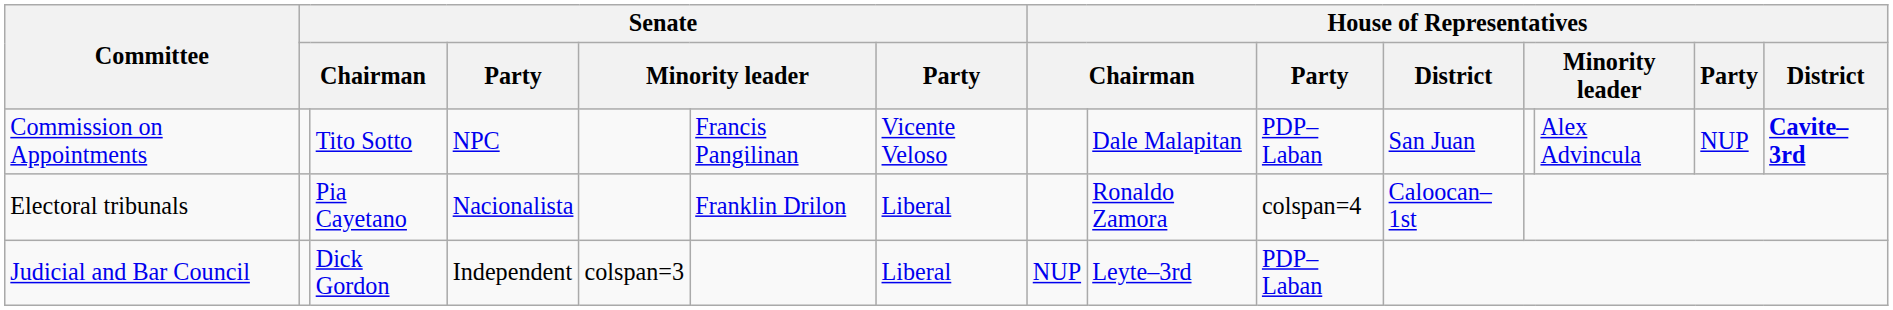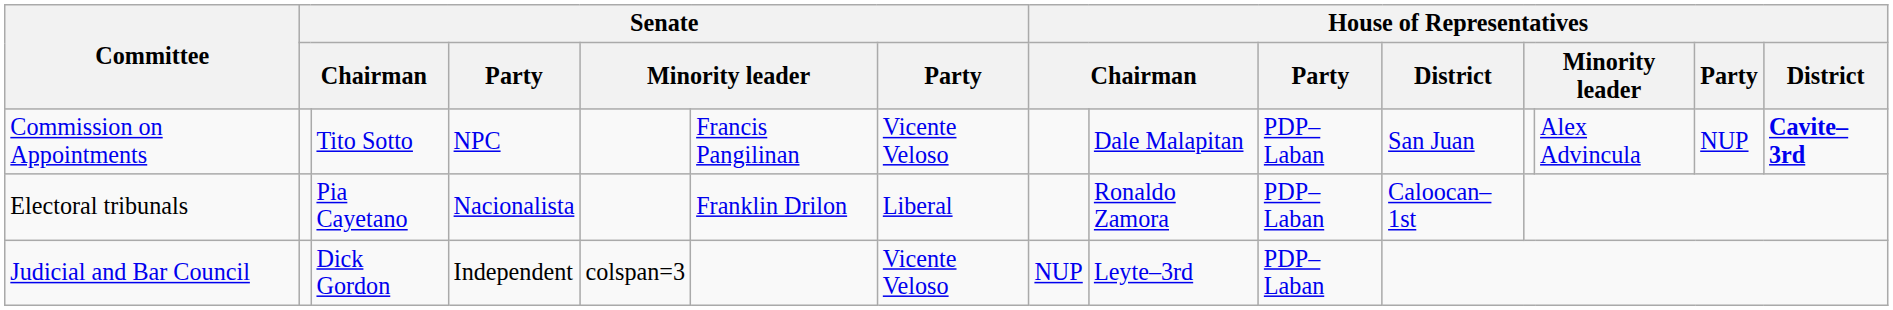(1312, 206) colspan=4 -> (1294, 206) PDP–Laban
(916, 272) Liberal -> (920, 272) Vicente Veloso
